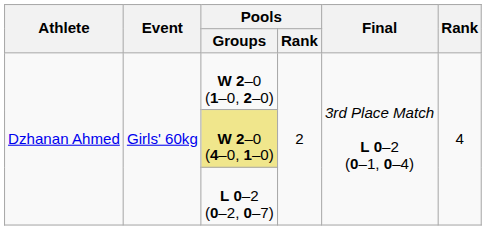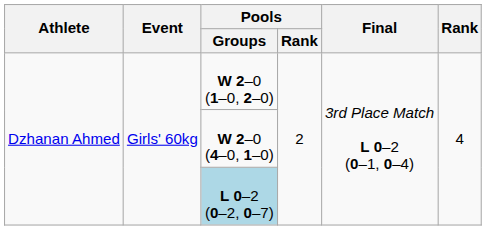(239, 147) khaki background -> (239, 147) no background
(239, 205) no background -> (239, 205) lightblue background
